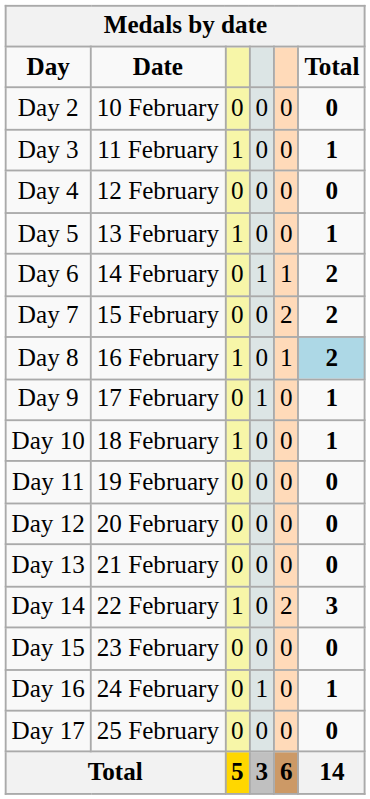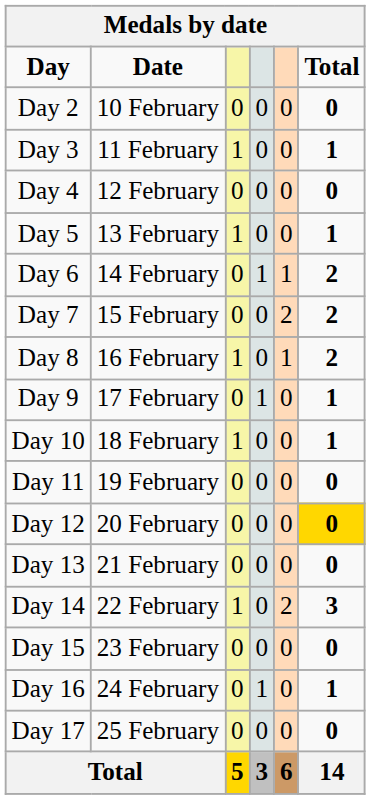(332, 357) lightblue background -> (332, 357) no background
(332, 523) no background -> (332, 523) gold background
